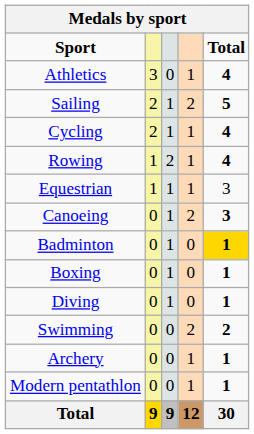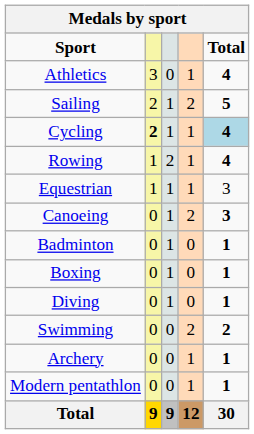(153, 131) normal -> (153, 131) bold
(226, 131) no background -> (226, 131) lightblue background
(226, 244) gold background -> (226, 244) no background
